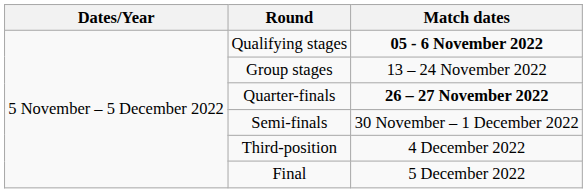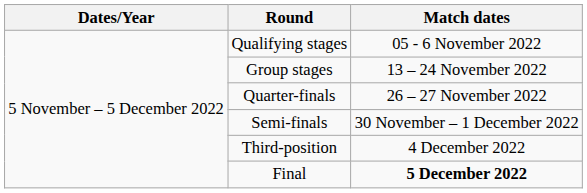(467, 43) bold -> (467, 43) normal
(467, 95) bold -> (467, 95) normal
(467, 174) normal -> (467, 174) bold
